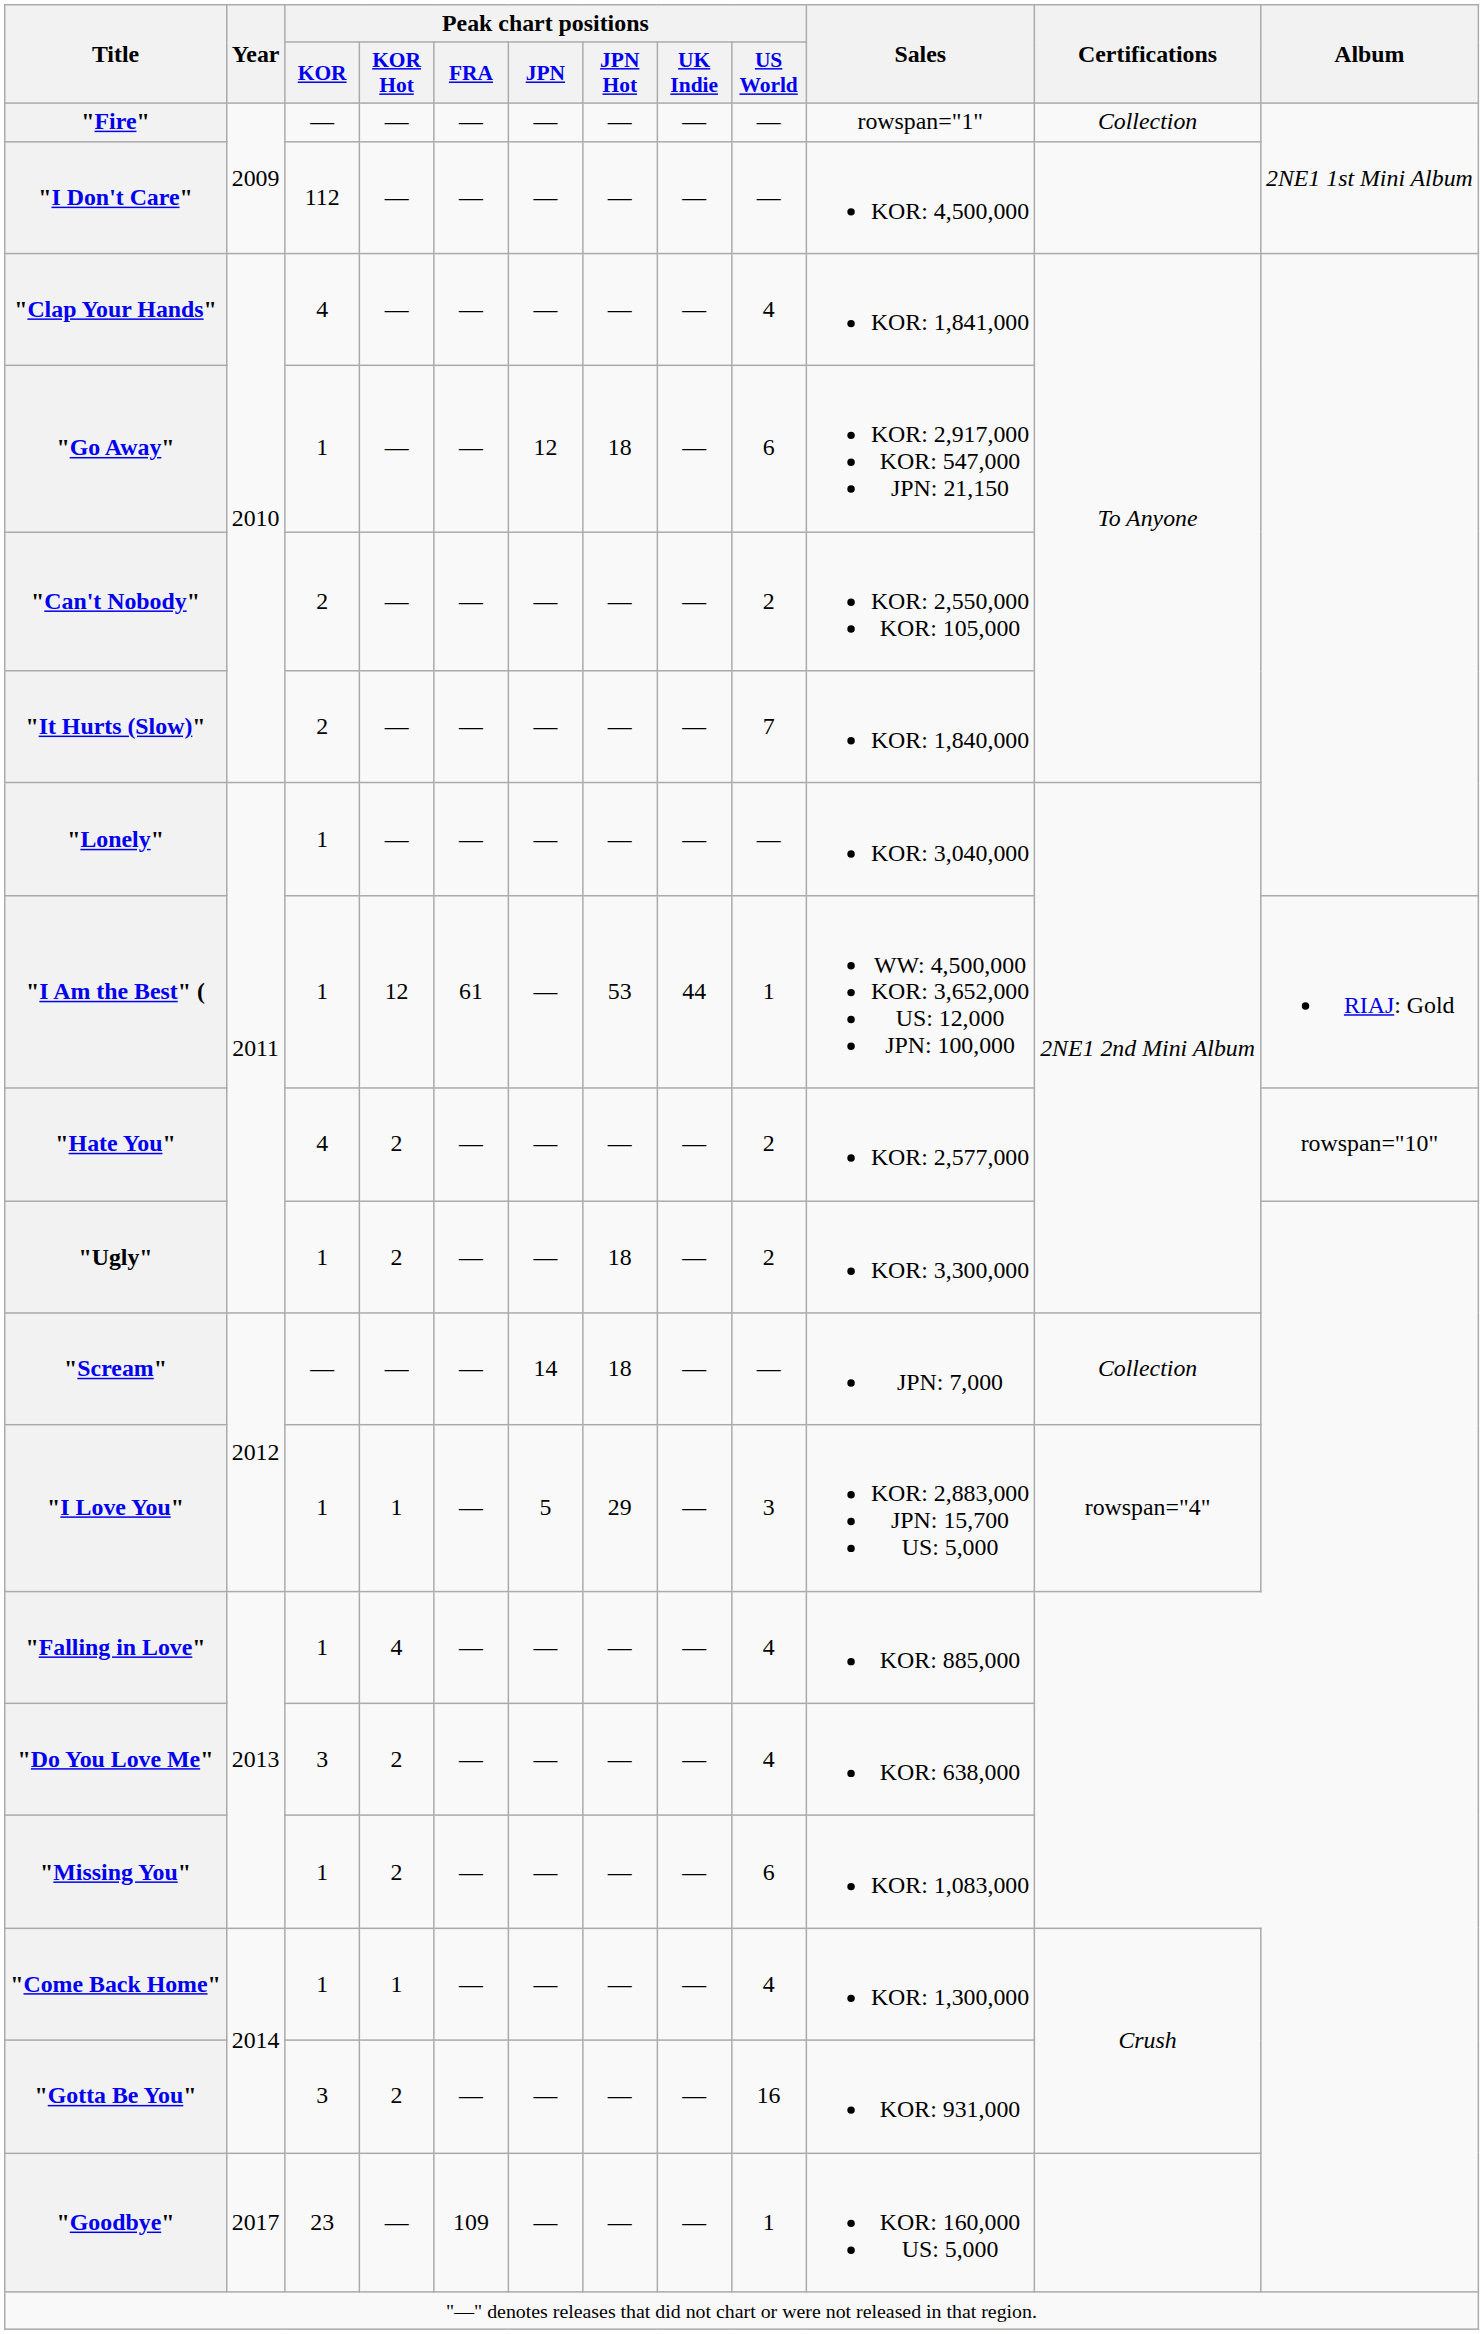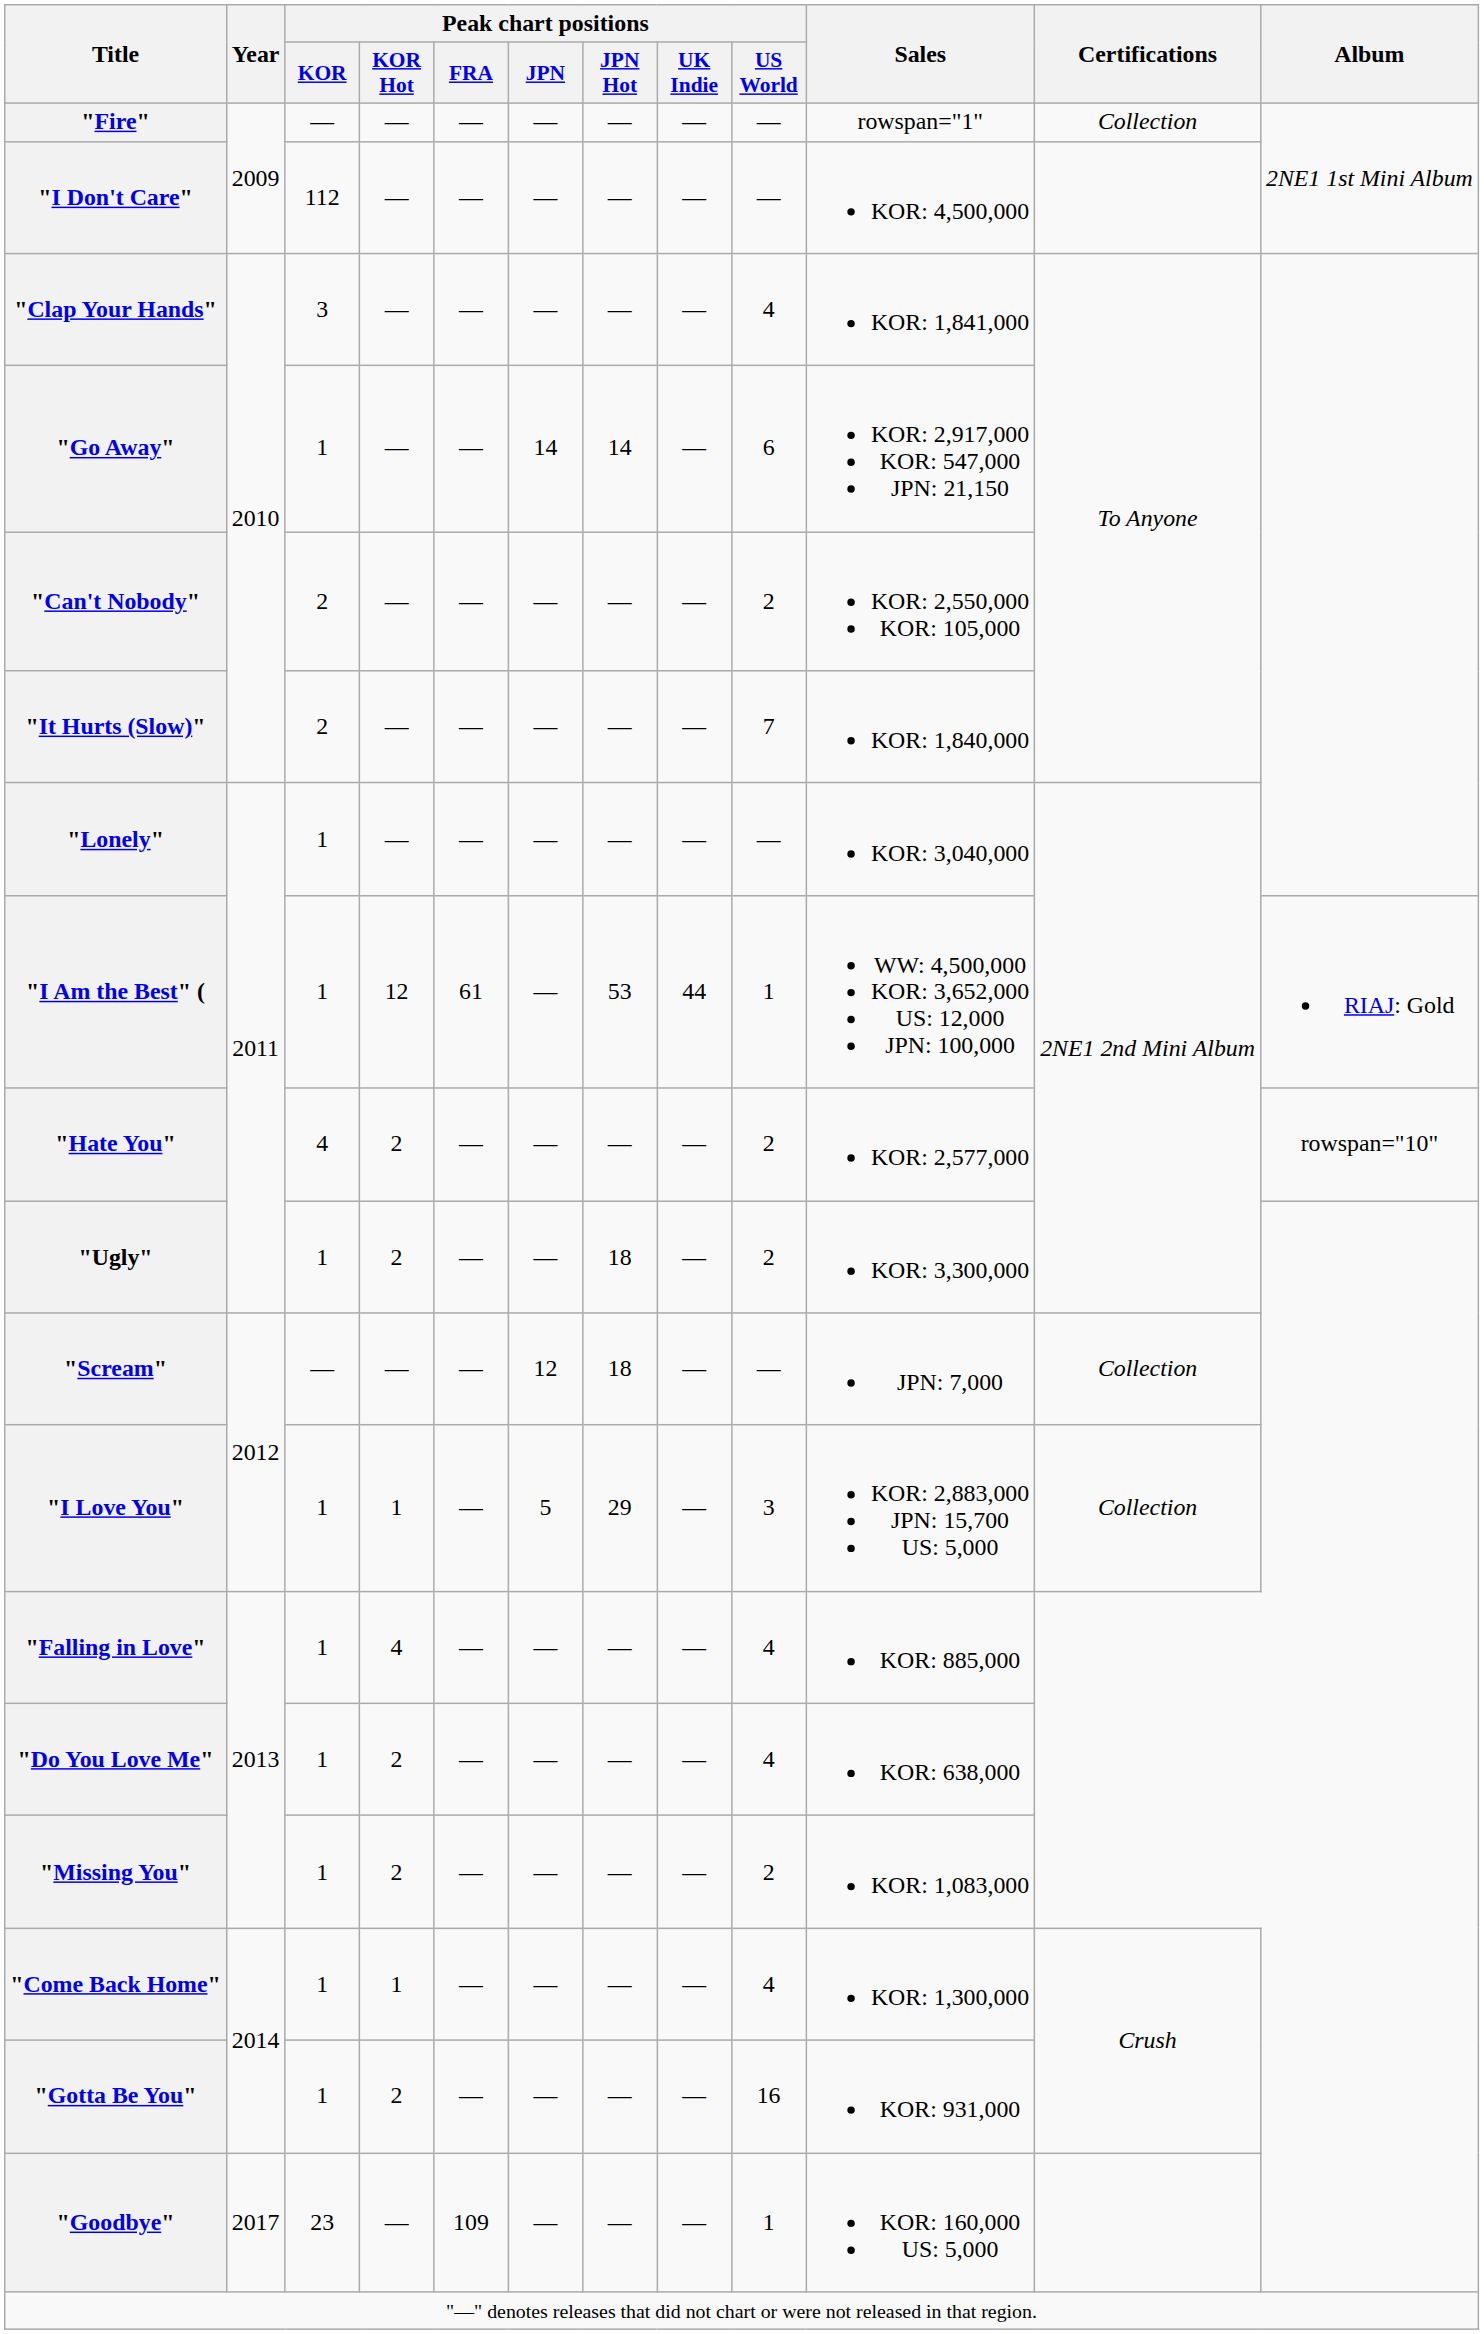(322, 309) 4 -> (322, 309) 3
(545, 448) 12 -> (545, 448) 14
(620, 448) 18 -> (620, 448) 14
(545, 1368) 14 -> (545, 1368) 12
(1148, 1507) rowspan="4" -> (1148, 1507) Collection
(322, 1759) 3 -> (322, 1759) 1
(769, 1871) 6 -> (769, 1871) 2
(322, 2096) 3 -> (322, 2096) 1
